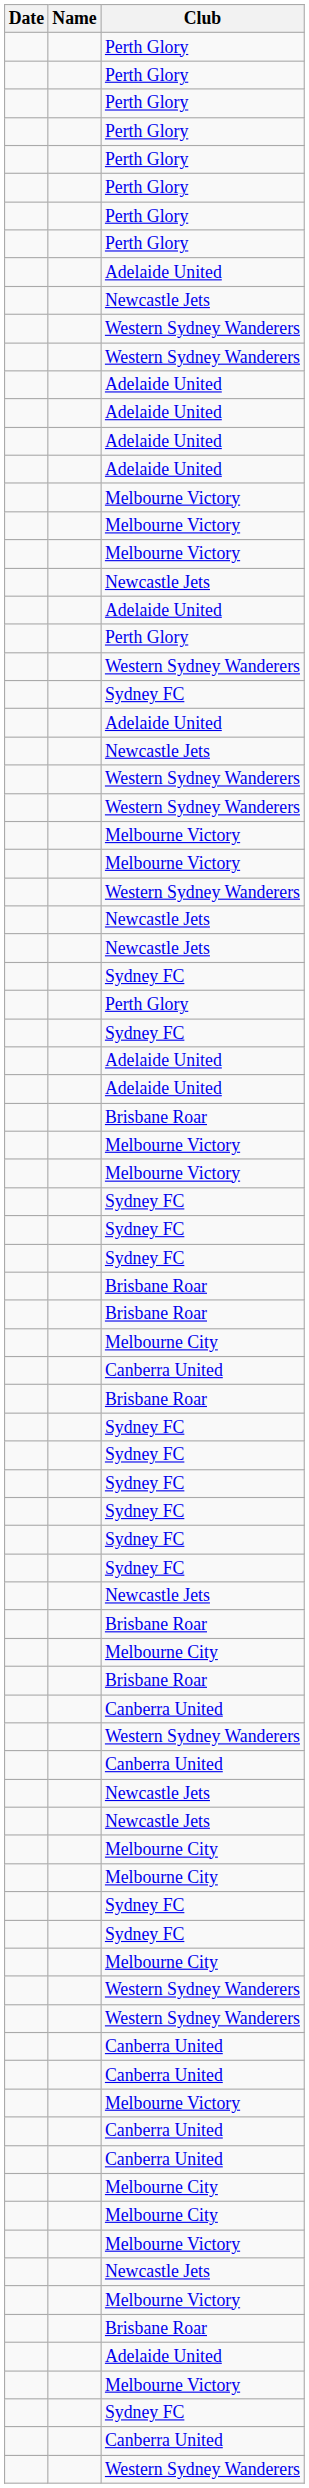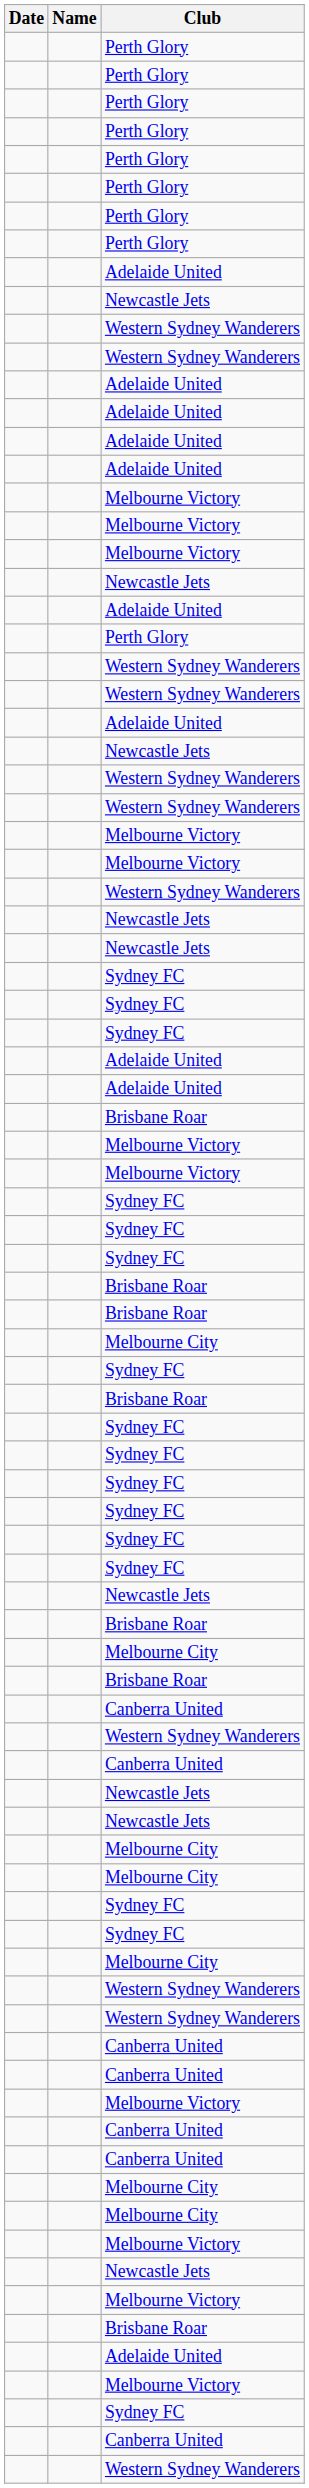(145, 694) Sydney FC -> (202, 694) Western Sydney Wanderers
(147, 1004) Perth Glory -> (145, 1004) Sydney FC
(164, 1370) Canberra United -> (145, 1370) Sydney FC
